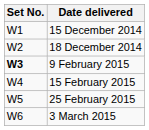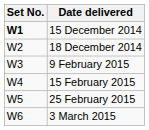(15, 30) normal -> (15, 30) bold
(15, 64) bold -> (15, 64) normal
